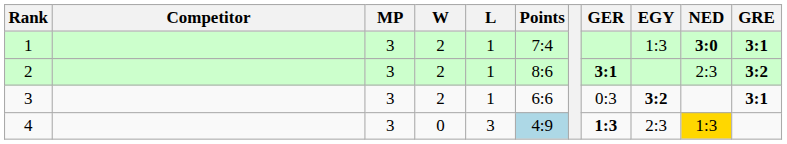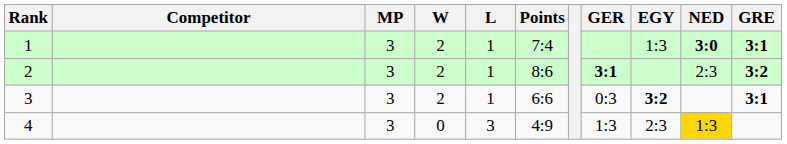(542, 125) lightblue background -> (542, 125) no background
(606, 125) bold -> (606, 125) normal
